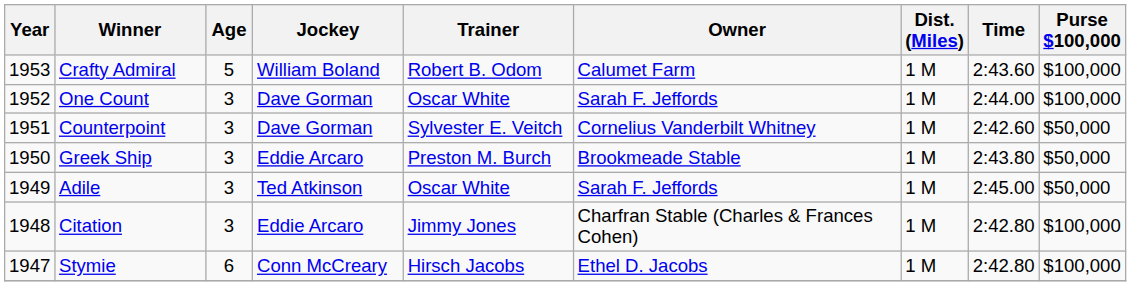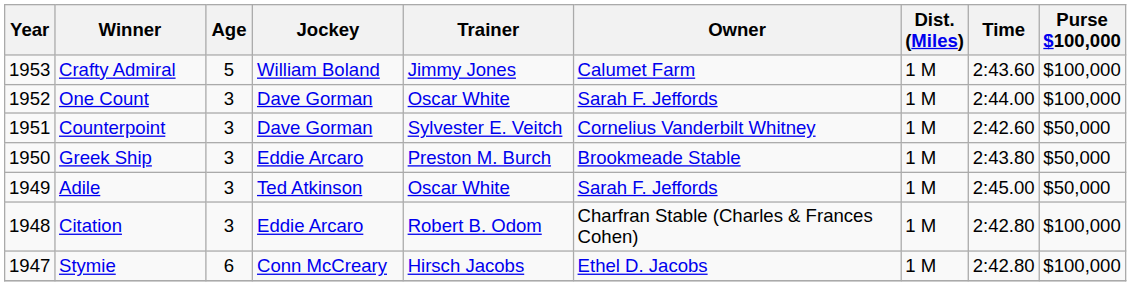(475, 70) Robert B. Odom -> (462, 70) Jimmy Jones
(462, 227) Jimmy Jones -> (475, 227) Robert B. Odom
